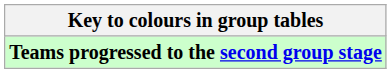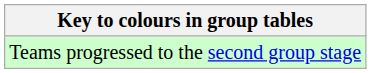(196, 52) bold -> (185, 52) normal
